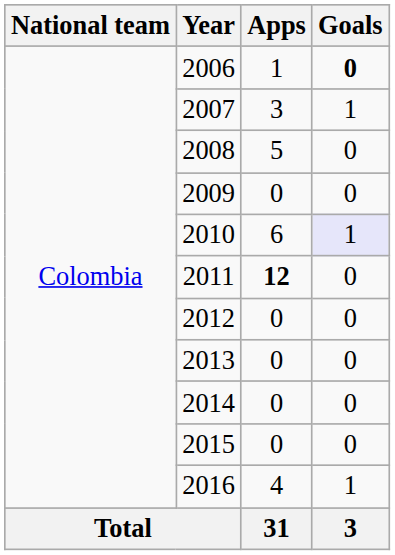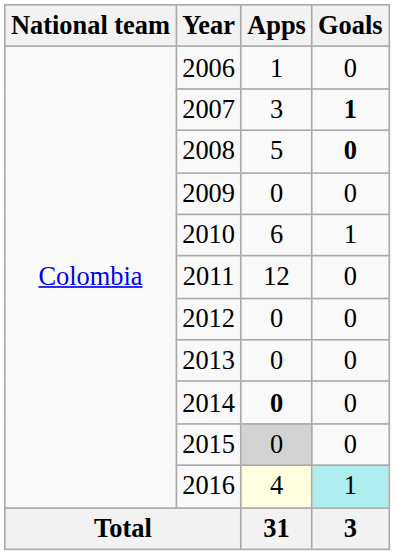(350, 67) bold -> (350, 67) normal
(350, 109) normal -> (350, 109) bold
(350, 151) normal -> (350, 151) bold
(350, 234) lavender background -> (350, 234) no background
(277, 276) bold -> (277, 276) normal
(277, 402) normal -> (277, 402) bold
(277, 444) no background -> (277, 444) lightgrey background
(277, 485) no background -> (277, 485) lightyellow background
(350, 485) no background -> (350, 485) paleturquoise background
